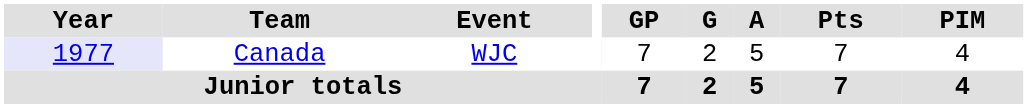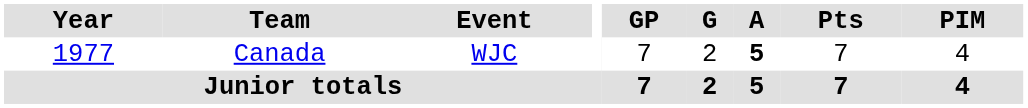(83, 54) lavender background -> (83, 54) no background
(757, 54) normal -> (757, 54) bold
